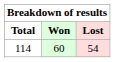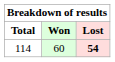(93, 48) normal -> (93, 48) bold
